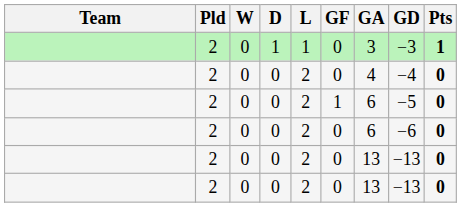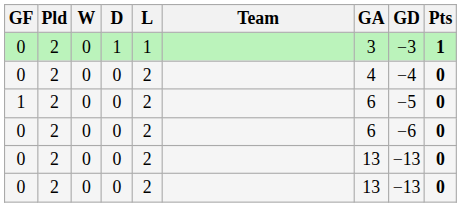columns swapped: (100, 18) <-> (337, 18)
